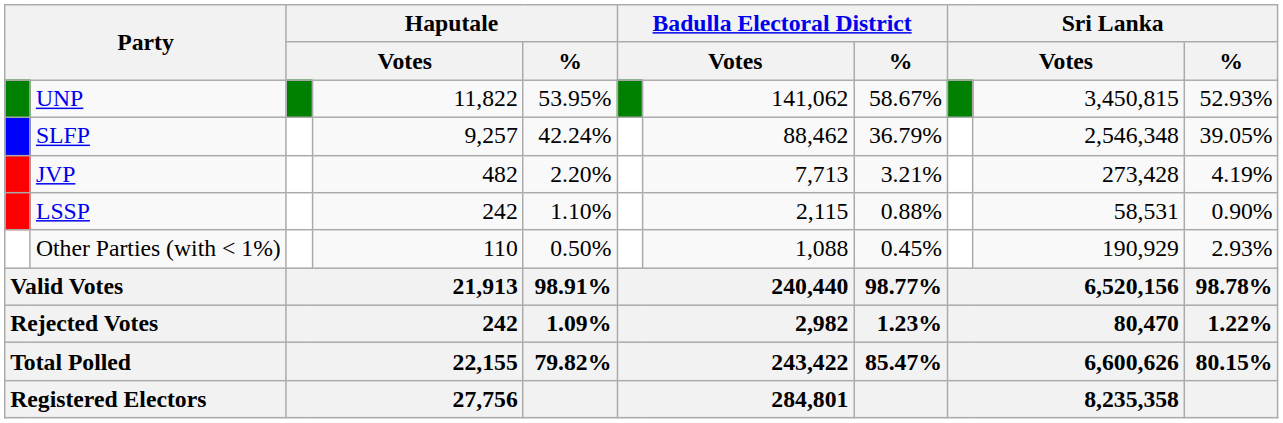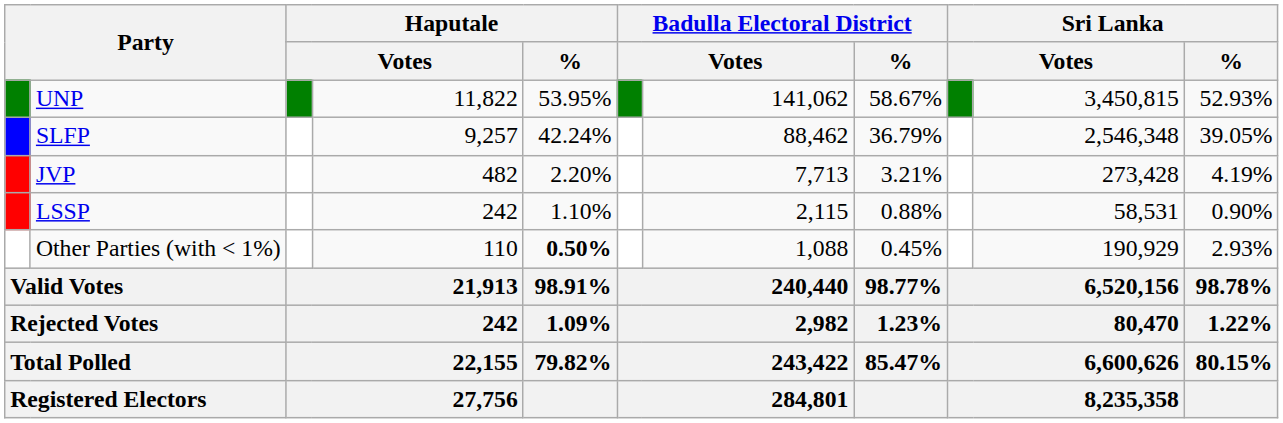(581, 248) normal -> (579, 248) bold
